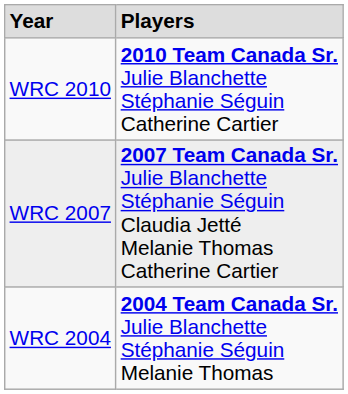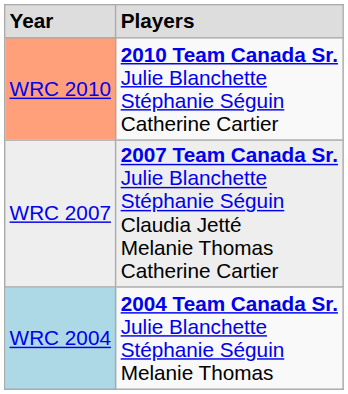(60, 89) no background -> (60, 89) lightsalmon background
(60, 339) no background -> (60, 339) lightblue background
